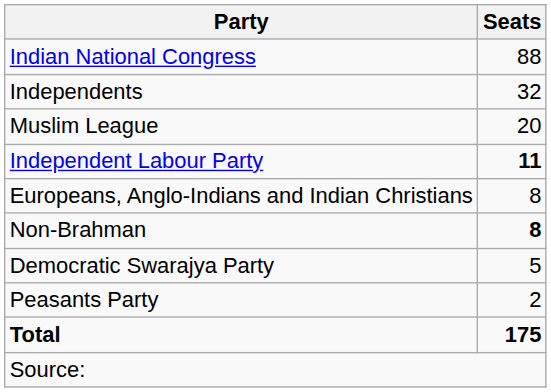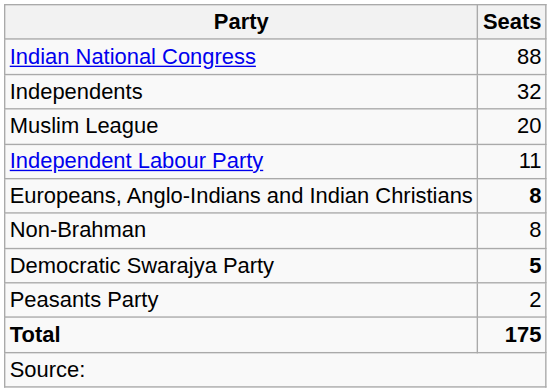(530, 160) bold -> (530, 160) normal
(535, 195) normal -> (535, 195) bold
(535, 230) bold -> (535, 230) normal
(535, 265) normal -> (535, 265) bold
